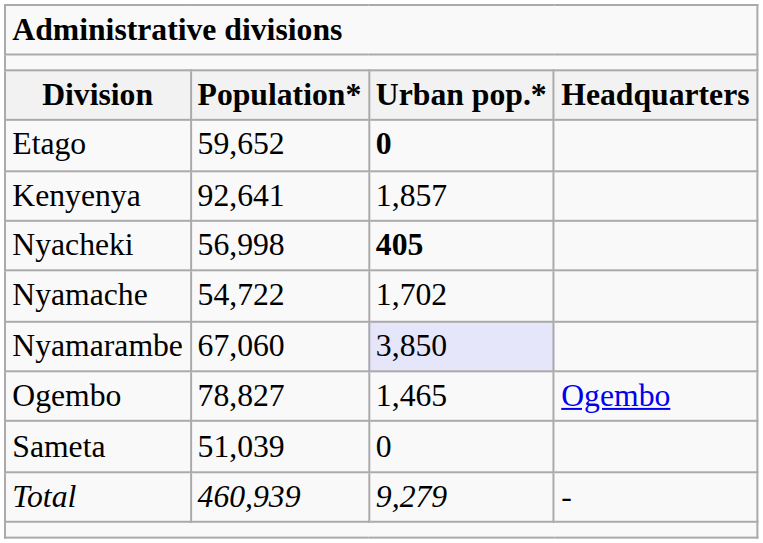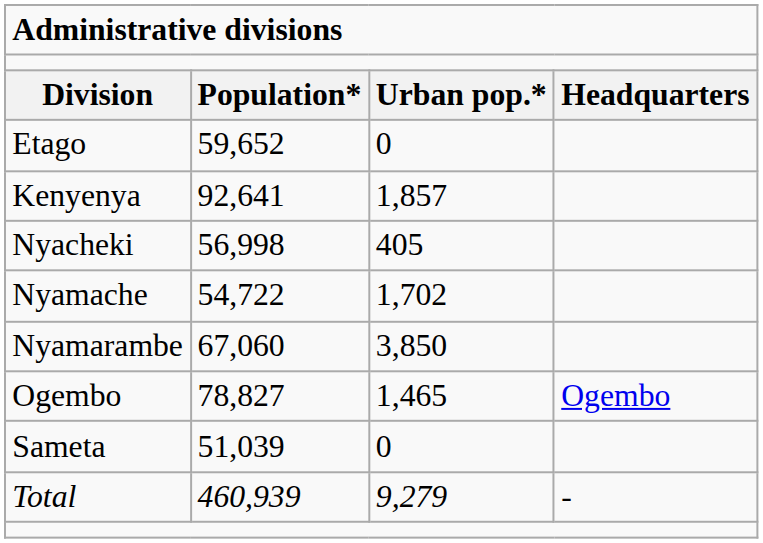(384, 144) bold -> (384, 144) normal
(400, 245) bold -> (400, 245) normal
(412, 345) lavender background -> (412, 345) no background
